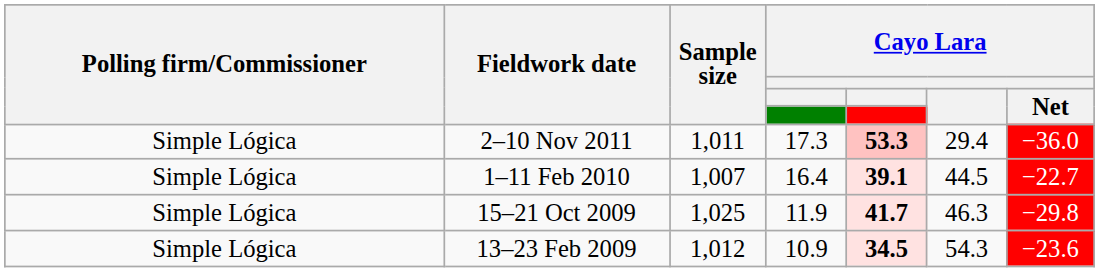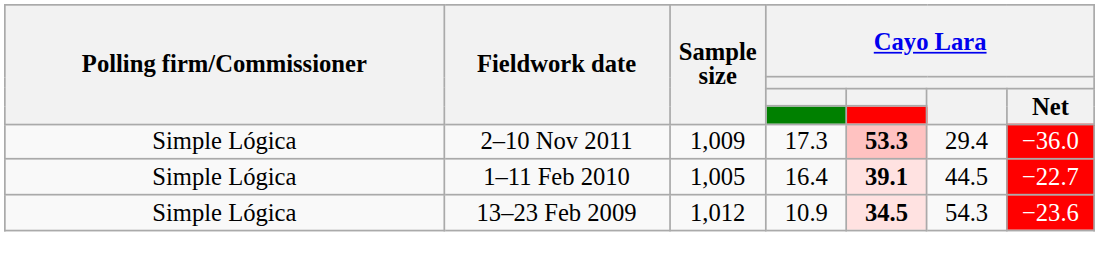(718, 142) 1,011 -> (718, 142) 1,009
(718, 177) 1,007 -> (718, 177) 1,005
- row: (557, 213)
